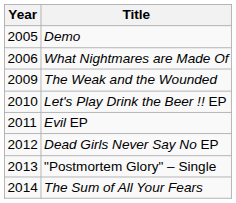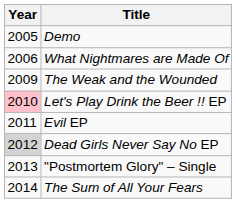(23, 101) no background -> (23, 101) pink background
(23, 144) no background -> (23, 144) lightgrey background
